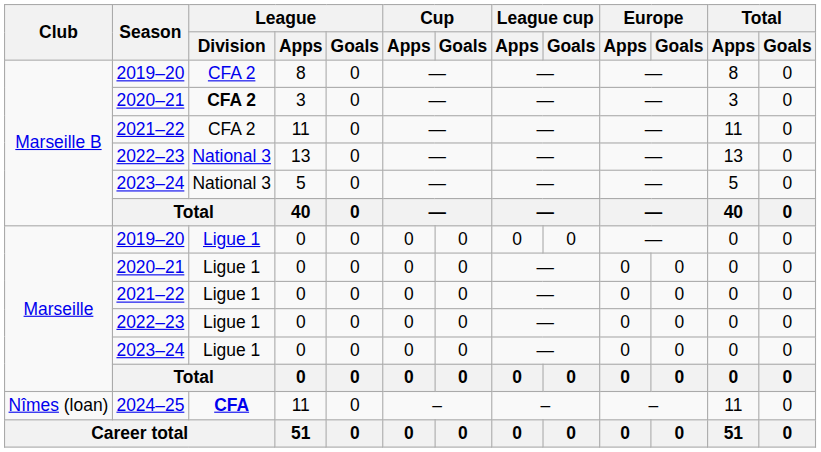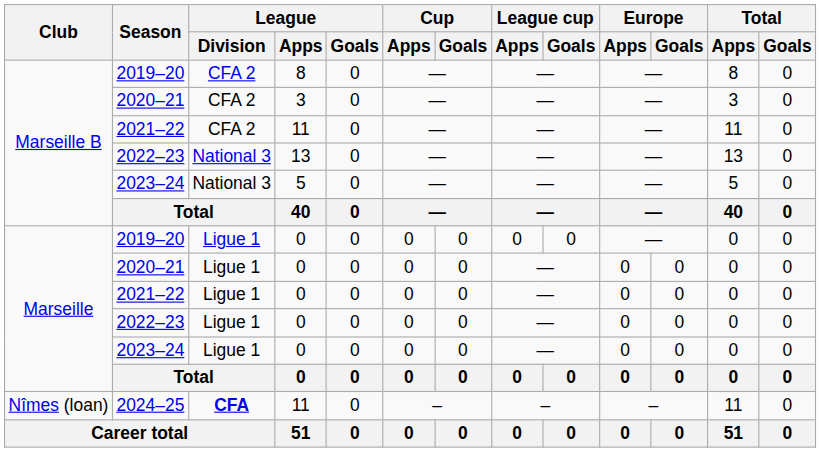(232, 101) bold -> (232, 101) normal
